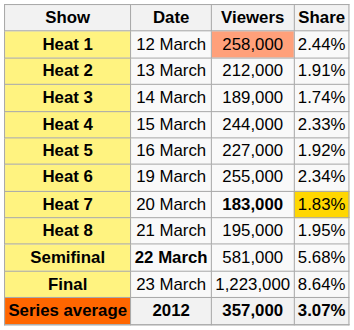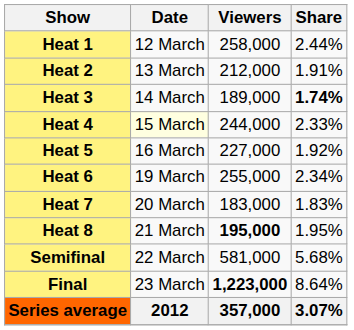(253, 44) lightsalmon background -> (250, 44) no background
(322, 97) normal -> (319, 97) bold
(171, 124) no background -> (170, 124) lightyellow background
(253, 204) bold -> (250, 204) normal
(322, 204) gold background -> (319, 204) no background
(253, 230) normal -> (250, 230) bold
(171, 257) bold -> (170, 257) normal
(253, 284) normal -> (250, 284) bold
